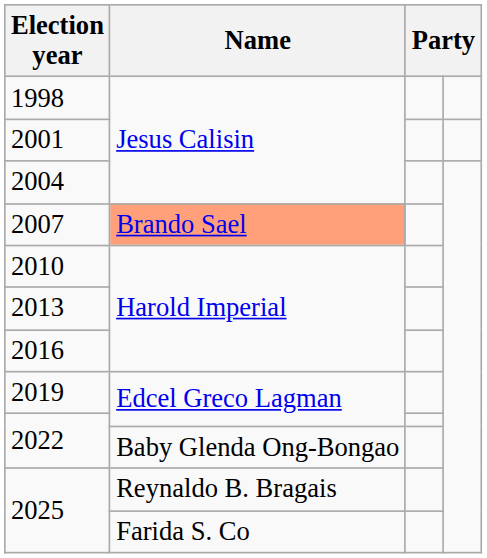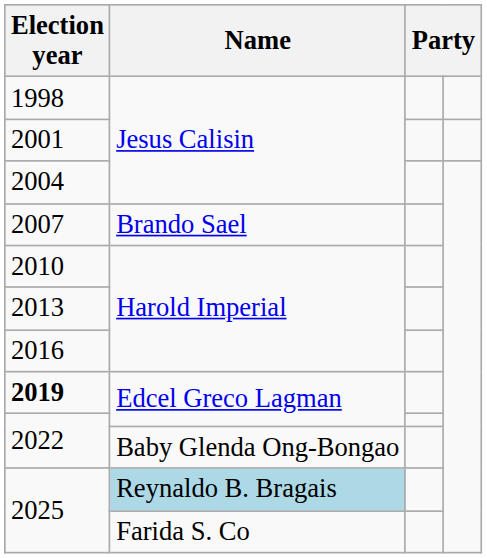(181, 223) lightsalmon background -> (181, 223) no background
(38, 392) normal -> (38, 392) bold
(226, 488) no background -> (226, 488) lightblue background
